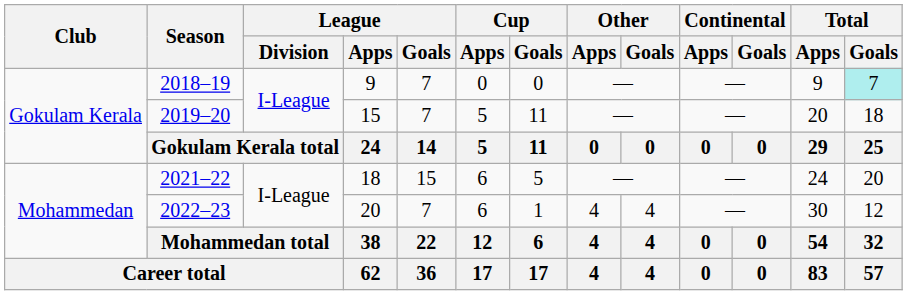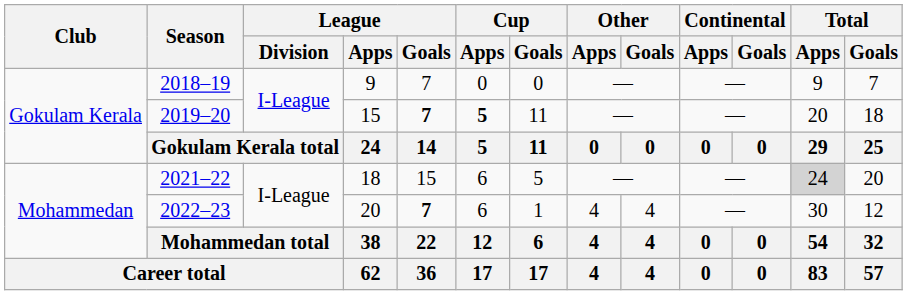(874, 83) paleturquoise background -> (874, 83) no background
(426, 115) normal -> (426, 115) bold
(482, 115) normal -> (482, 115) bold
(818, 178) no background -> (818, 178) lightgrey background
(426, 210) normal -> (426, 210) bold
